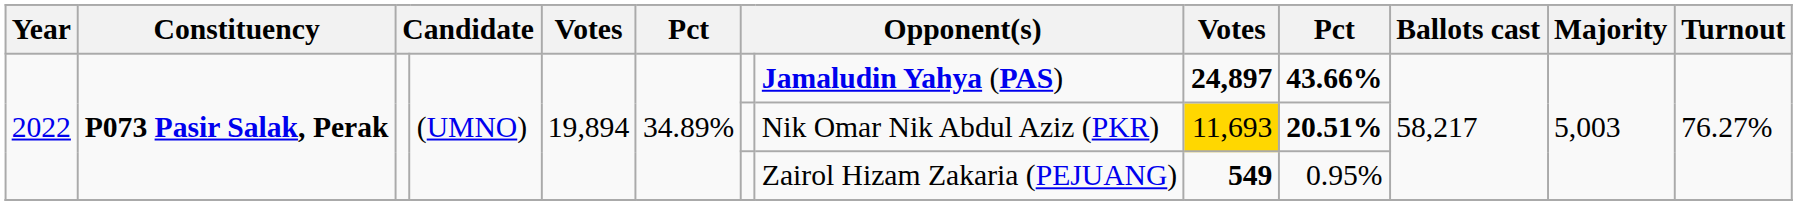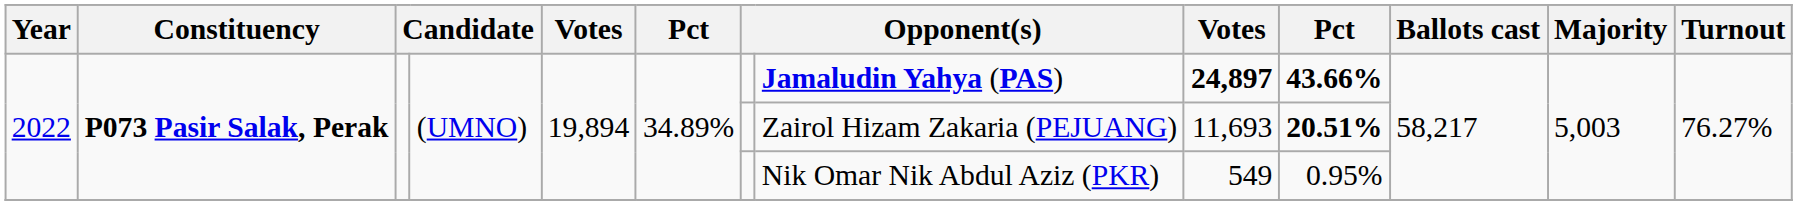(961, 126) Nik Omar Nik Abdul Aziz (PKR) -> (970, 126) Zairol Hizam Zakaria (PEJUANG)
(1232, 126) gold background -> (1232, 126) no background
(970, 175) Zairol Hizam Zakaria (PEJUANG) -> (961, 175) Nik Omar Nik Abdul Aziz (PKR)
(1250, 175) bold -> (1250, 175) normal
